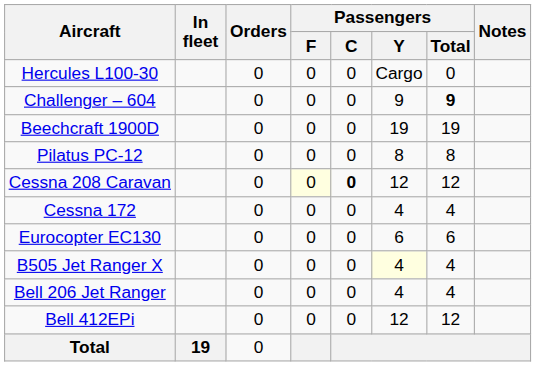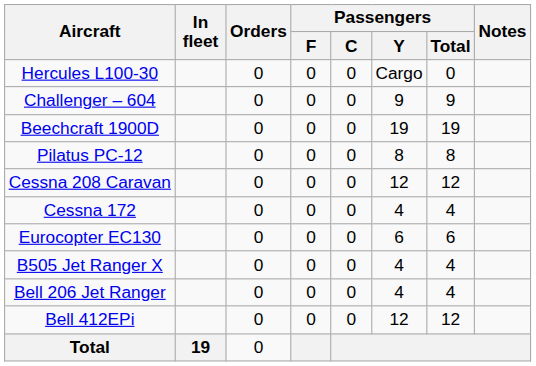(451, 100) bold -> (451, 100) normal
(311, 182) lightyellow background -> (311, 182) no background
(351, 182) bold -> (351, 182) normal
(399, 264) lightyellow background -> (399, 264) no background
